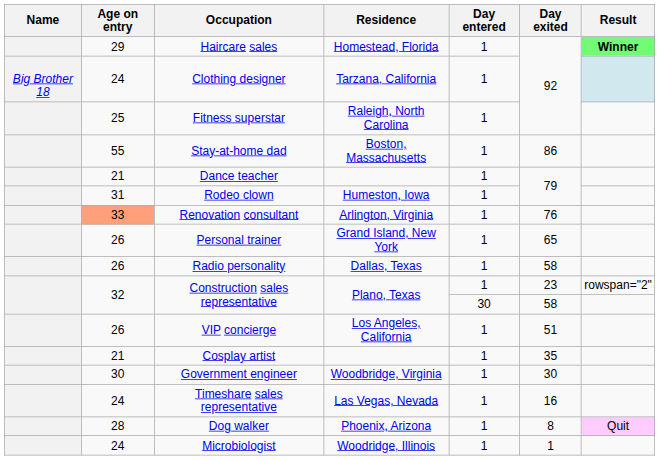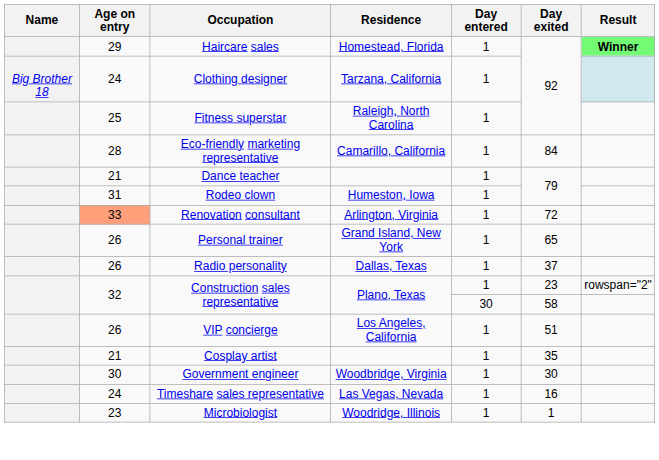- row: (239, 150)
+ row: (240, 150)
(550, 214) 76 -> (551, 214) 72
(550, 266) 58 -> (551, 266) 37
- row: (239, 426)
(118, 445) 24 -> (115, 413) 23
